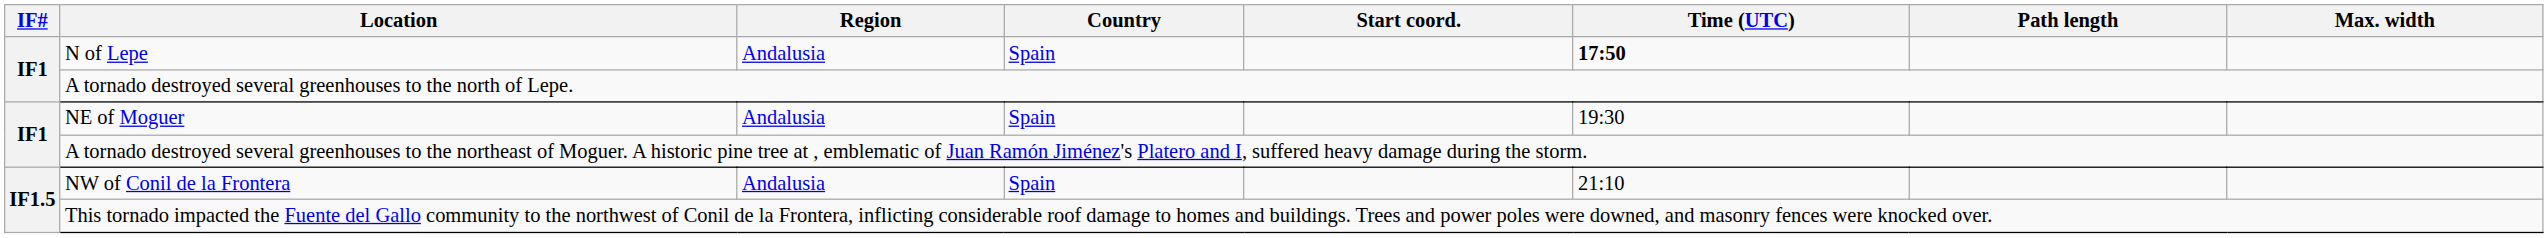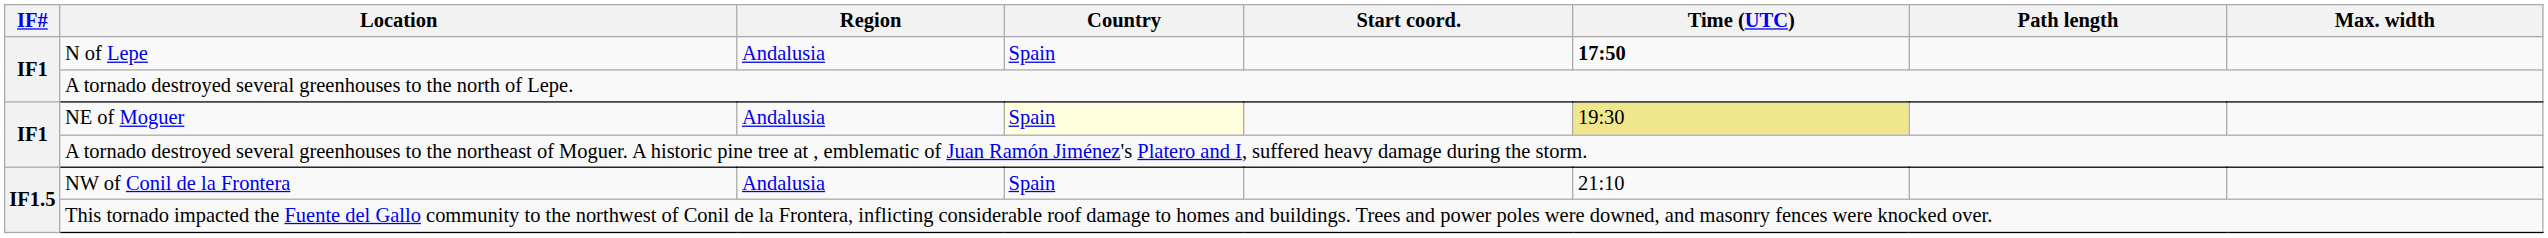(1032, 118) no background -> (1032, 118) lightyellow background
(1601, 118) no background -> (1601, 118) khaki background
